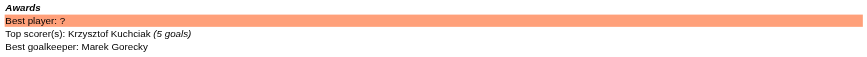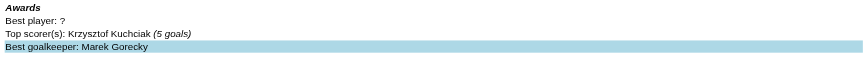(35, 21) lightsalmon background -> (35, 21) no background
(77, 47) no background -> (77, 47) lightblue background
